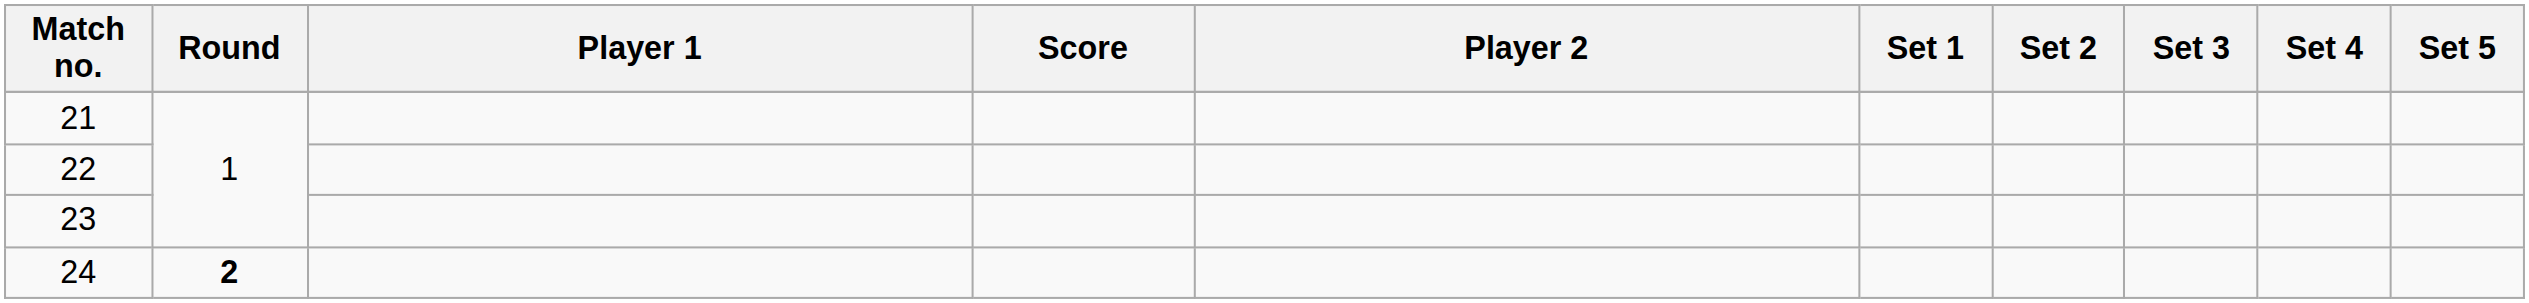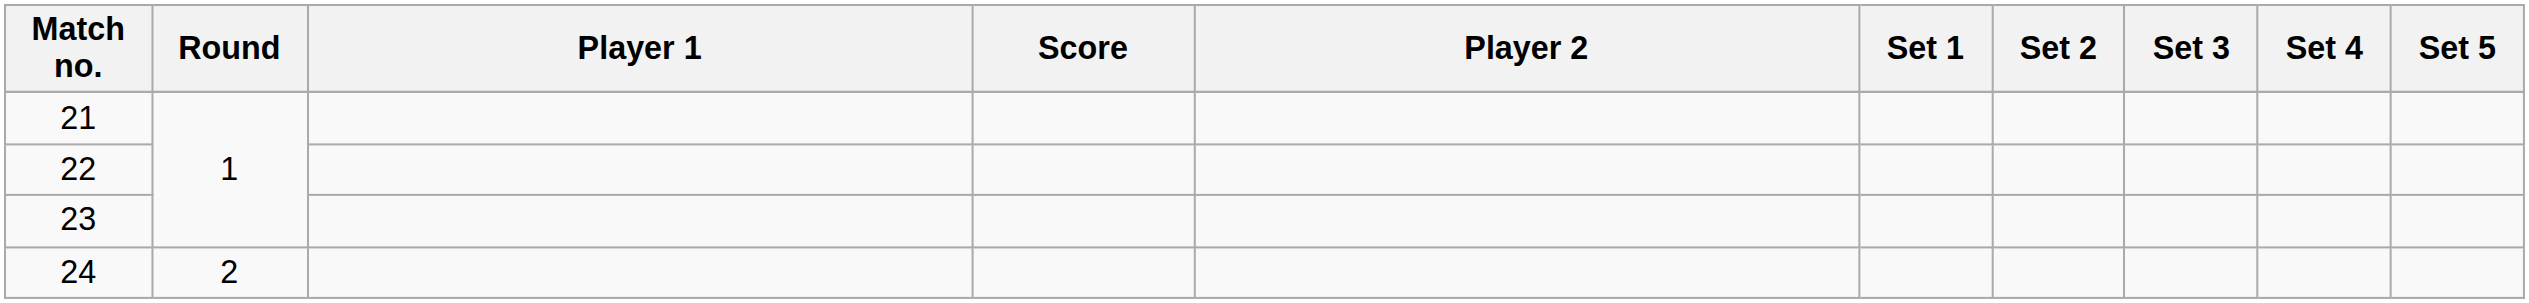(229, 271) bold -> (229, 271) normal
